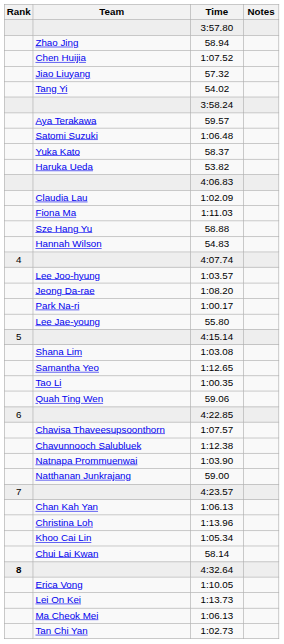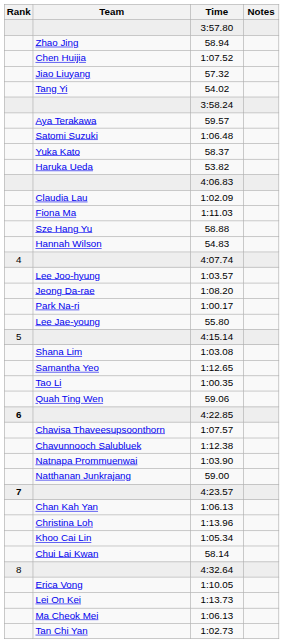(19, 414) normal -> (19, 414) bold
(19, 492) normal -> (19, 492) bold
(19, 569) bold -> (19, 569) normal
